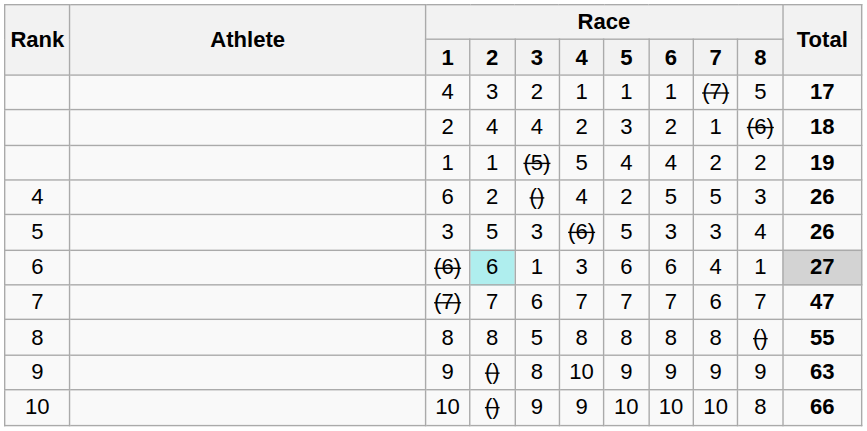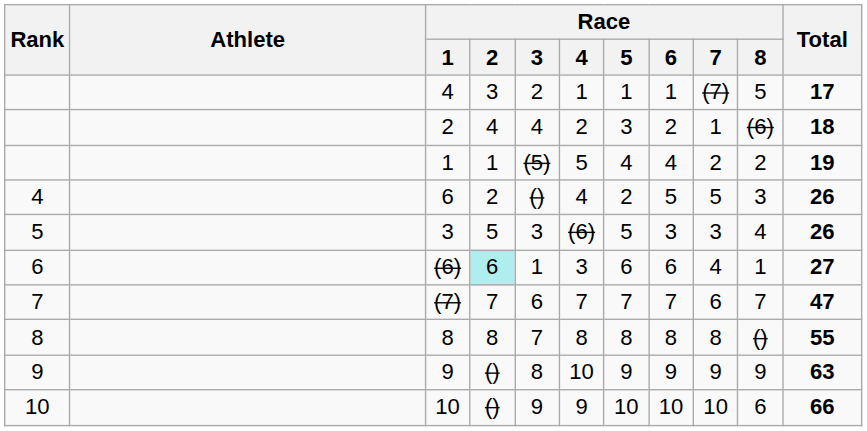(822, 267) lightgrey background -> (822, 267) no background
(537, 337) 5 -> (537, 337) 7
(760, 407) 8 -> (760, 407) 6
